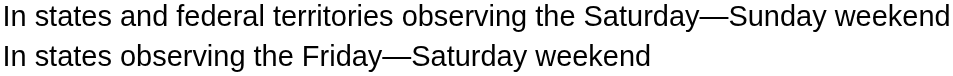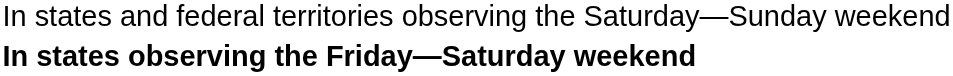(327, 56) normal -> (349, 56) bold
